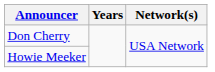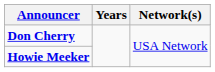(39, 35) normal -> (41, 35) bold
(47, 56) normal -> (48, 56) bold
